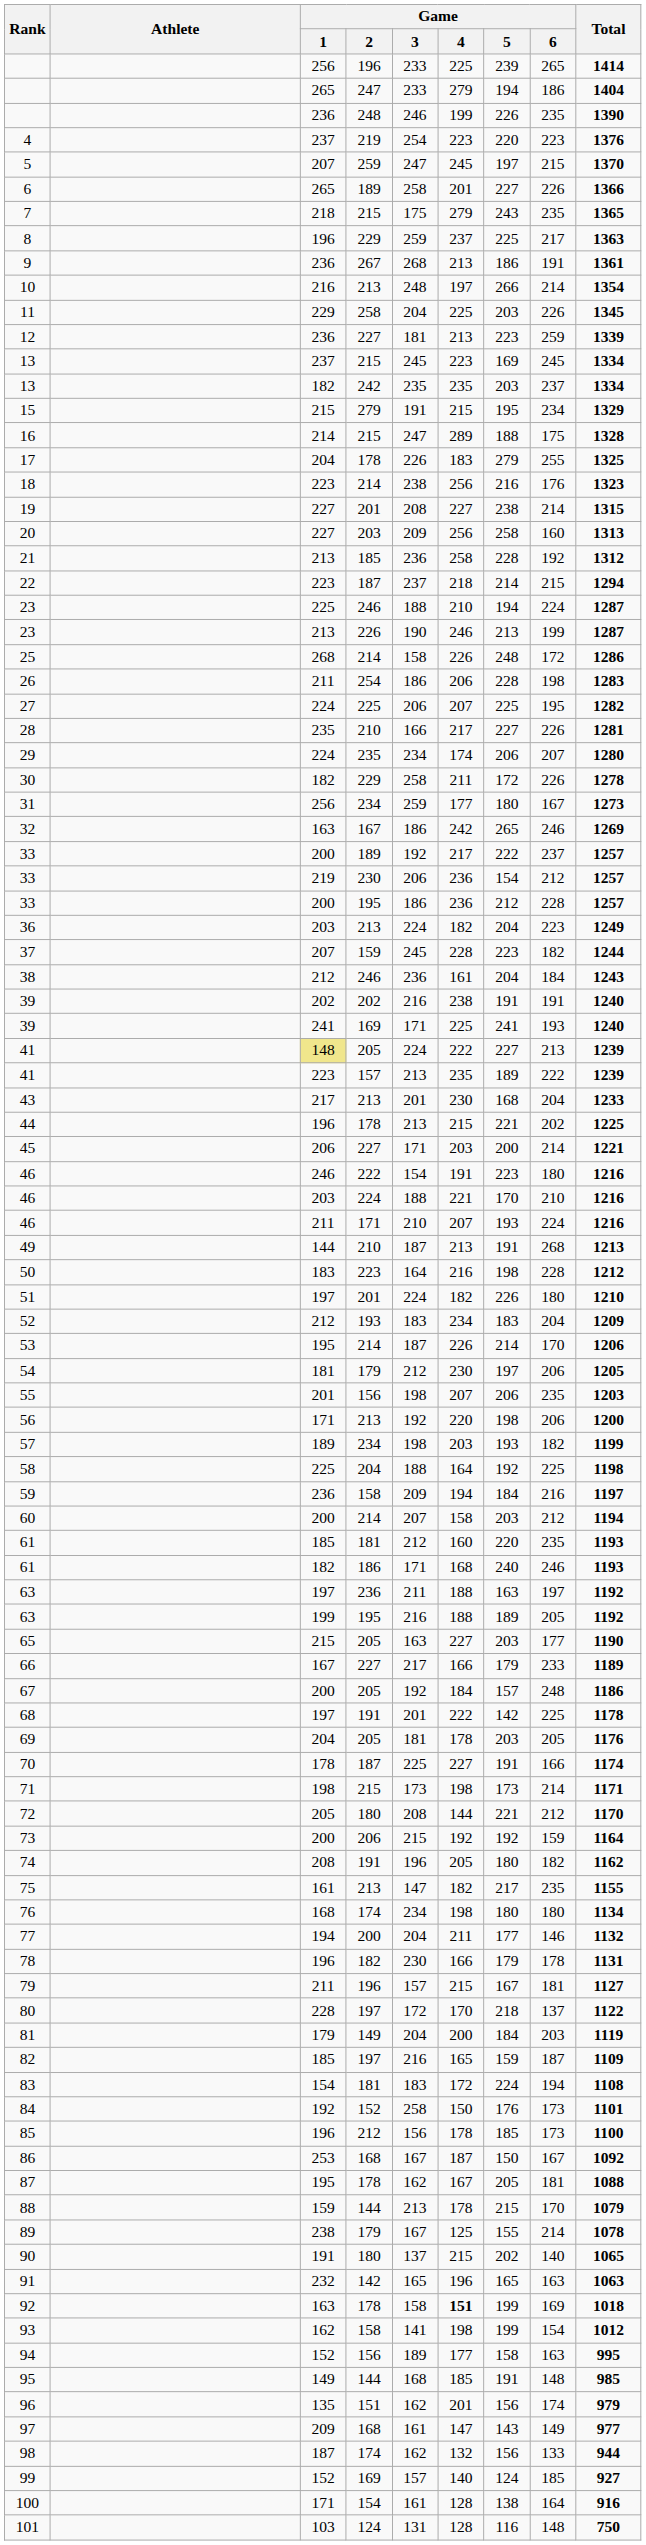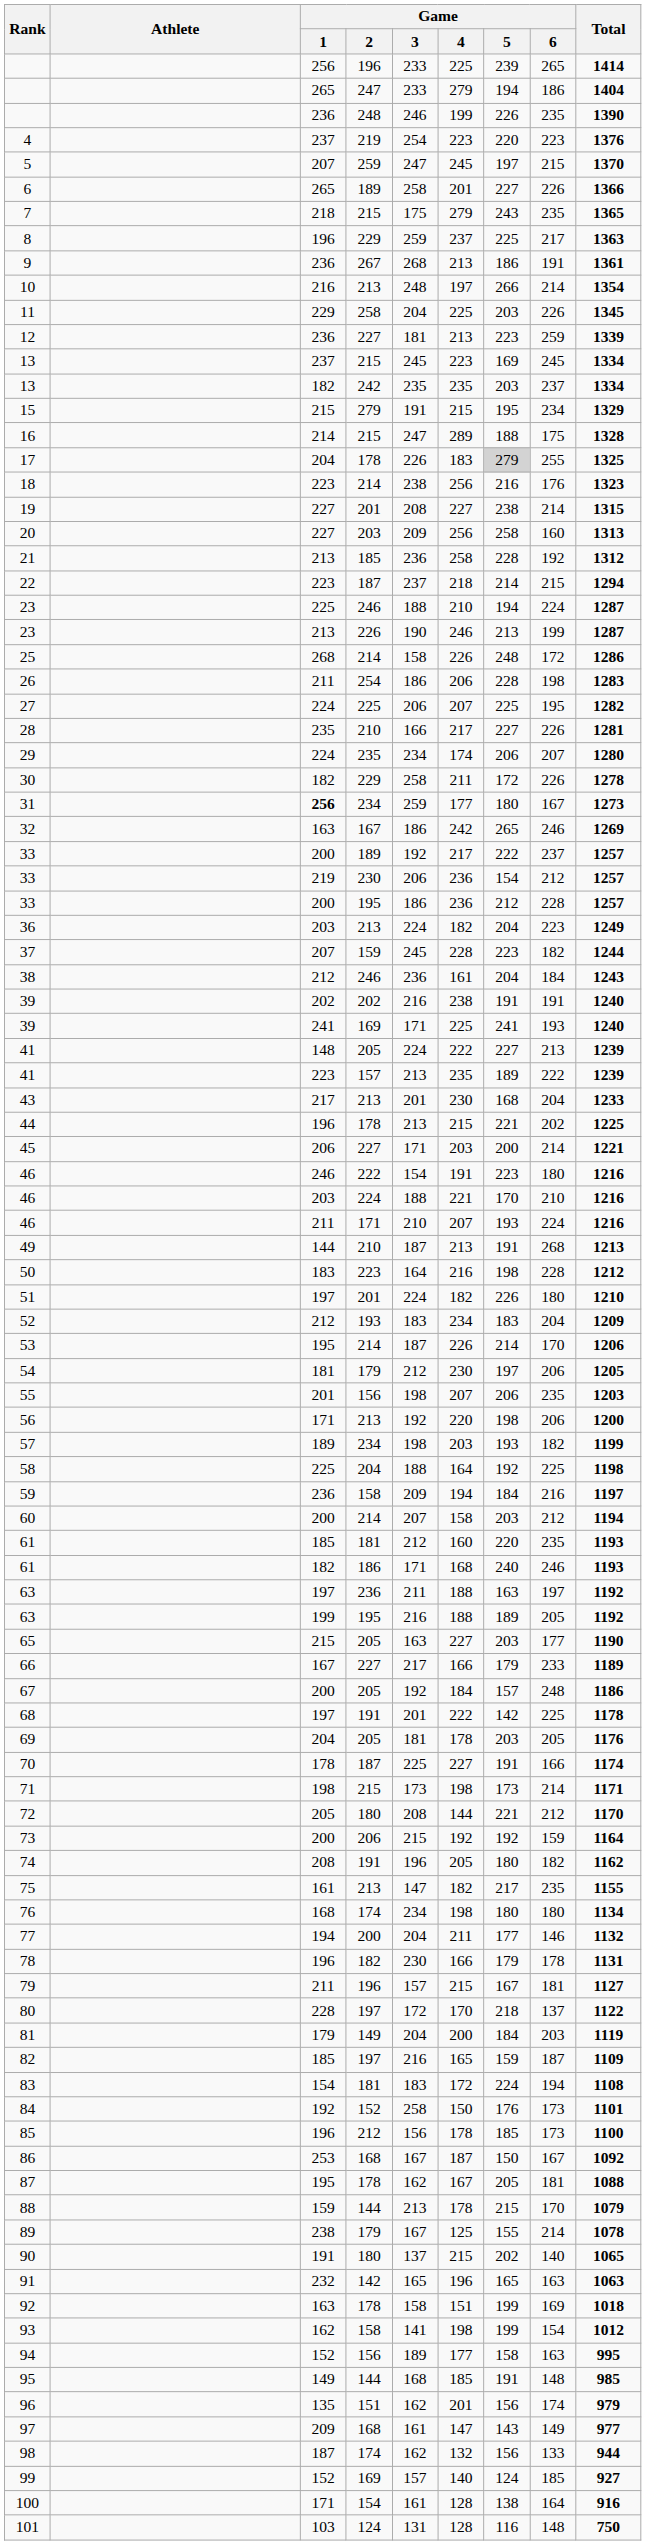(507, 459) no background -> (507, 459) lightgrey background
(323, 804) normal -> (323, 804) bold
(323, 1050) khaki background -> (323, 1050) no background
(461, 2305) bold -> (461, 2305) normal
